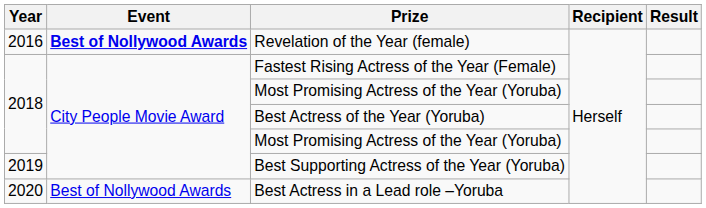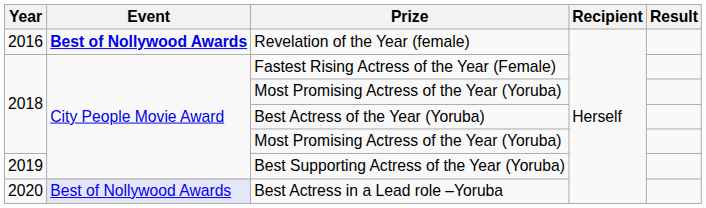(141, 191) no background -> (141, 191) lavender background
